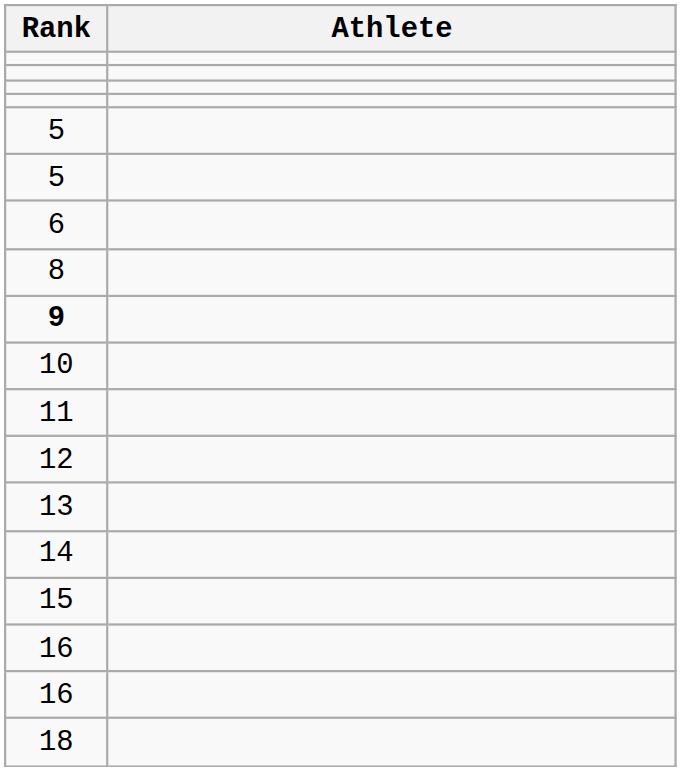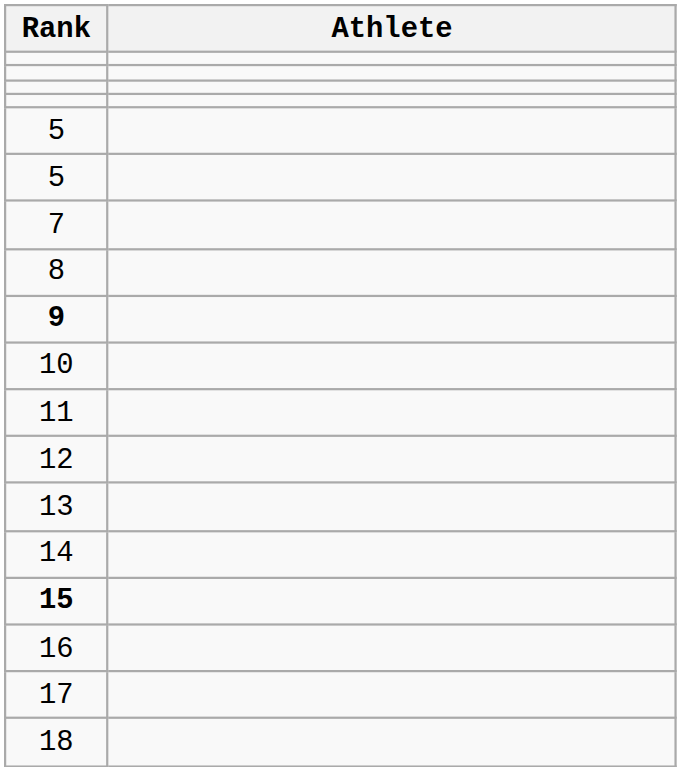(56, 225) 6 -> (56, 225) 7
(56, 601) normal -> (56, 601) bold
(56, 695) 16 -> (56, 695) 17
